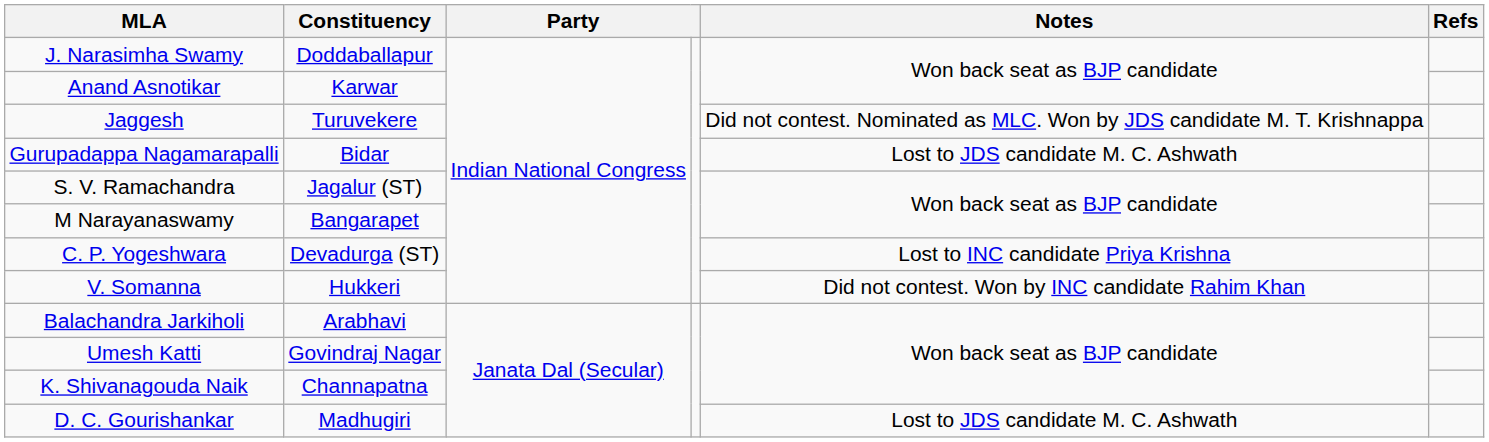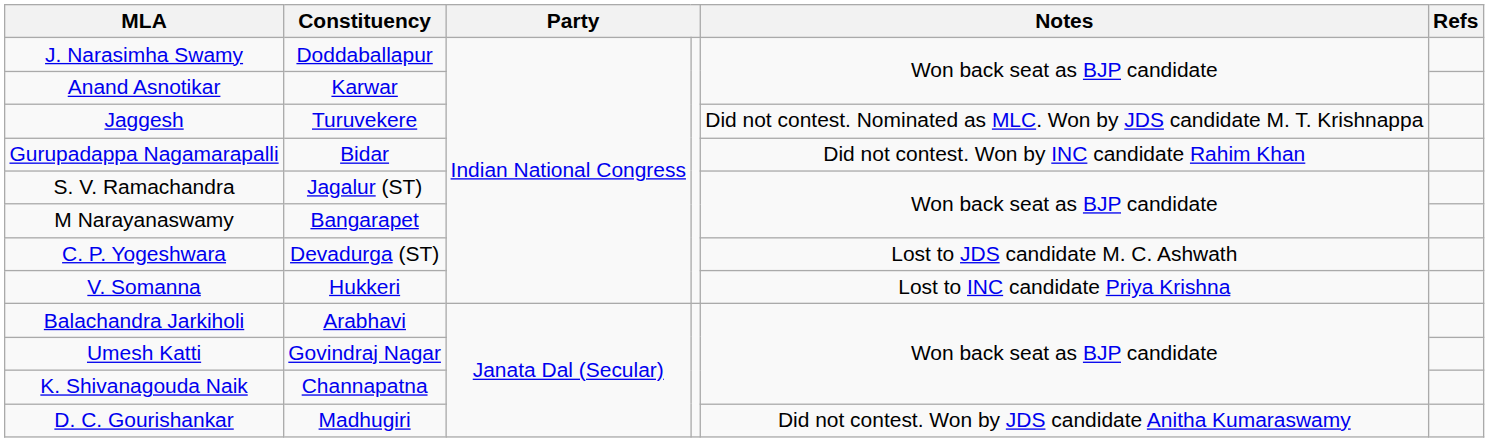(1064, 154) Lost to JDS candidate M. C. Ashwath -> (1064, 154) Did not contest. Won by INC candidate Rahim Khan
(1064, 253) Lost to INC candidate Priya Krishna -> (1064, 253) Lost to JDS candidate M. C. Ashwath
(1064, 287) Did not contest. Won by INC candidate Rahim Khan -> (1064, 287) Lost to INC candidate Priya Krishna
(1064, 420) Lost to JDS candidate M. C. Ashwath -> (1064, 420) Did not contest. Won by JDS candidate Anitha Kumaraswamy
